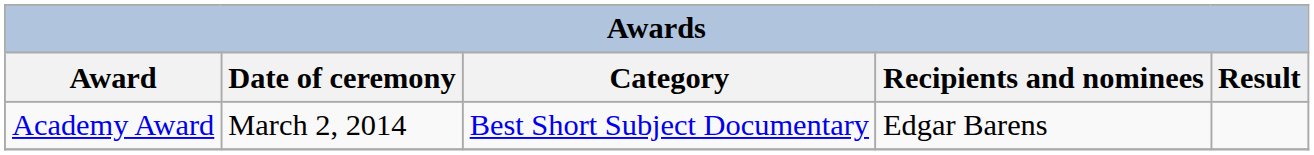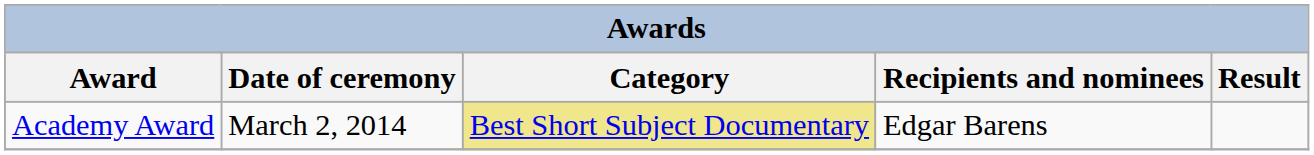(669, 125) no background -> (669, 125) khaki background
